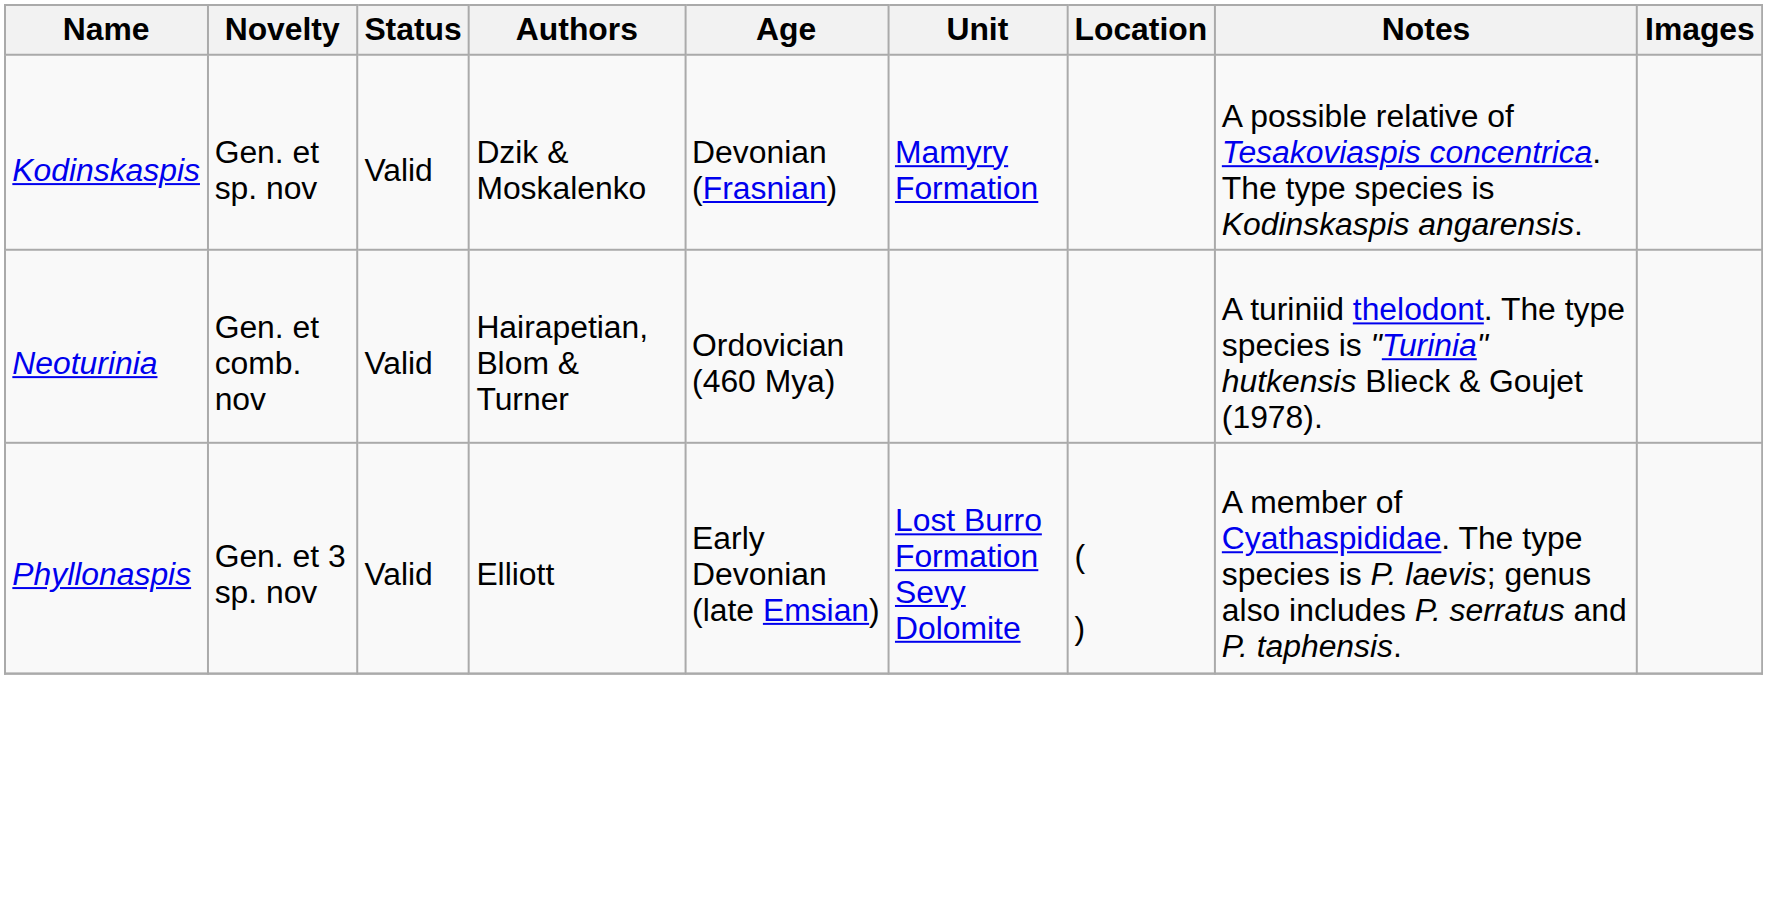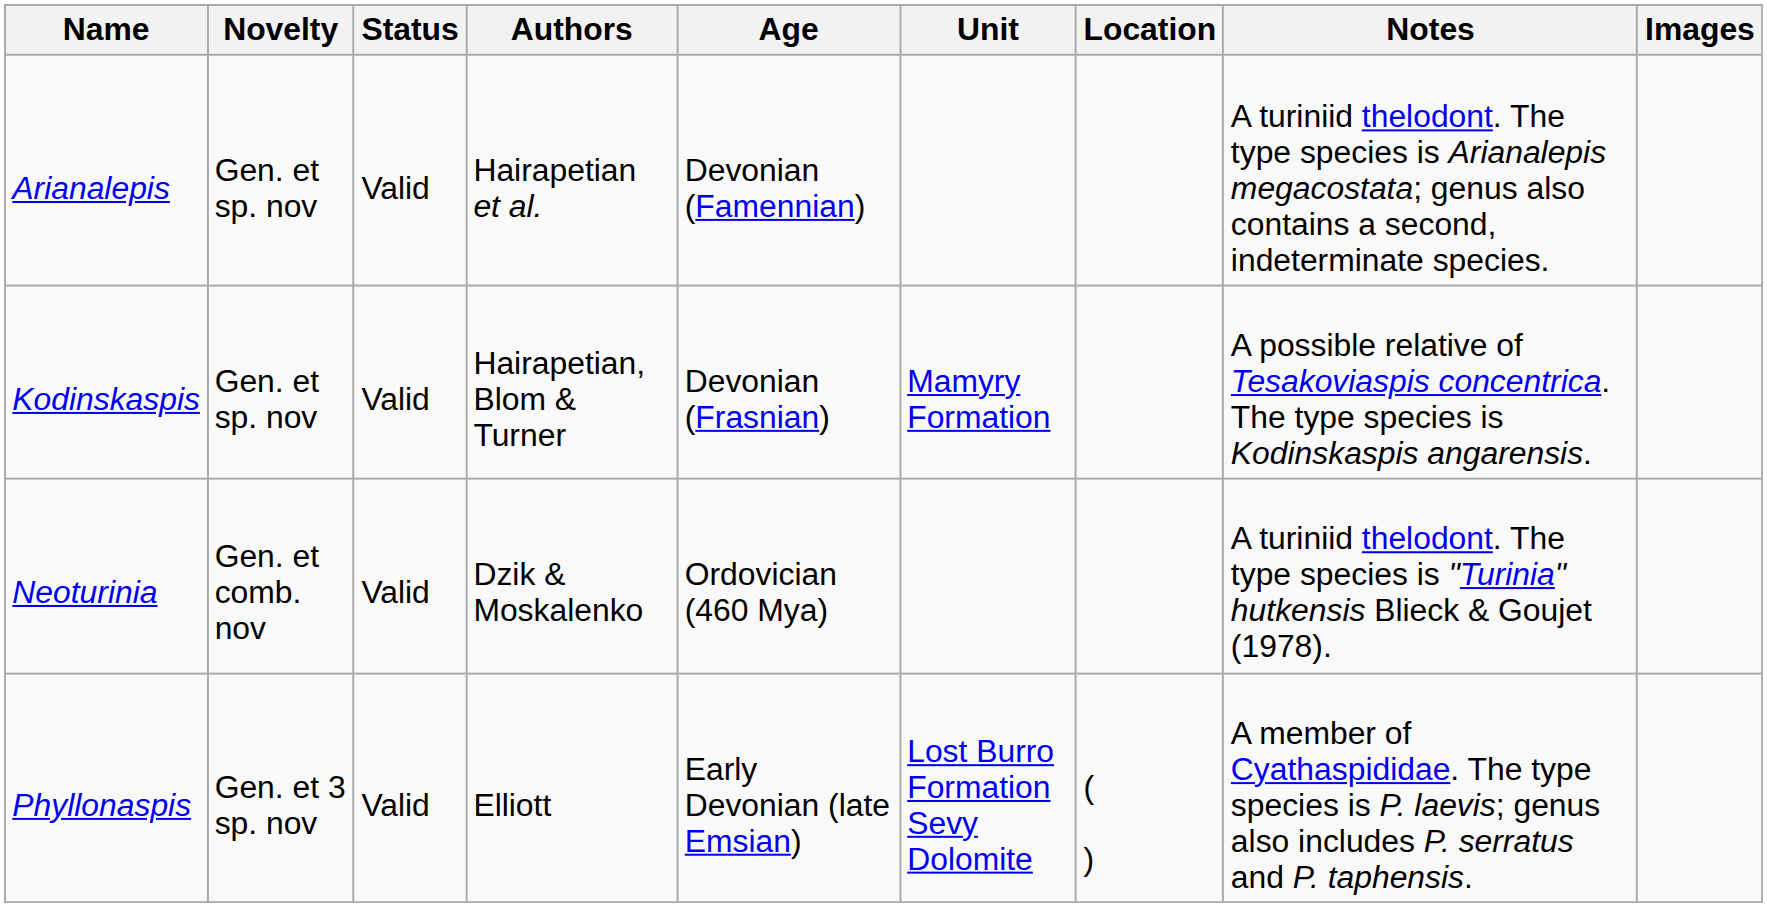+ row: (91, 187)
(561, 169) Dzik & Moskalenko -> (559, 399) Hairapetian, Blom & Turner
(562, 363) Hairapetian, Blom & Turner -> (558, 593) Dzik & Moskalenko
